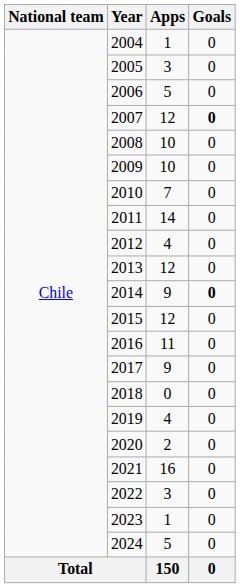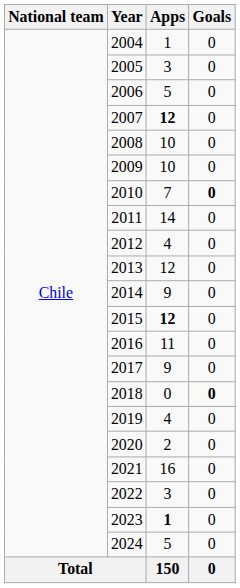(168, 117) normal -> (168, 117) bold
(212, 117) bold -> (212, 117) normal
(212, 192) normal -> (212, 192) bold
(212, 293) bold -> (212, 293) normal
(168, 318) normal -> (168, 318) bold
(212, 393) normal -> (212, 393) bold
(168, 519) normal -> (168, 519) bold
